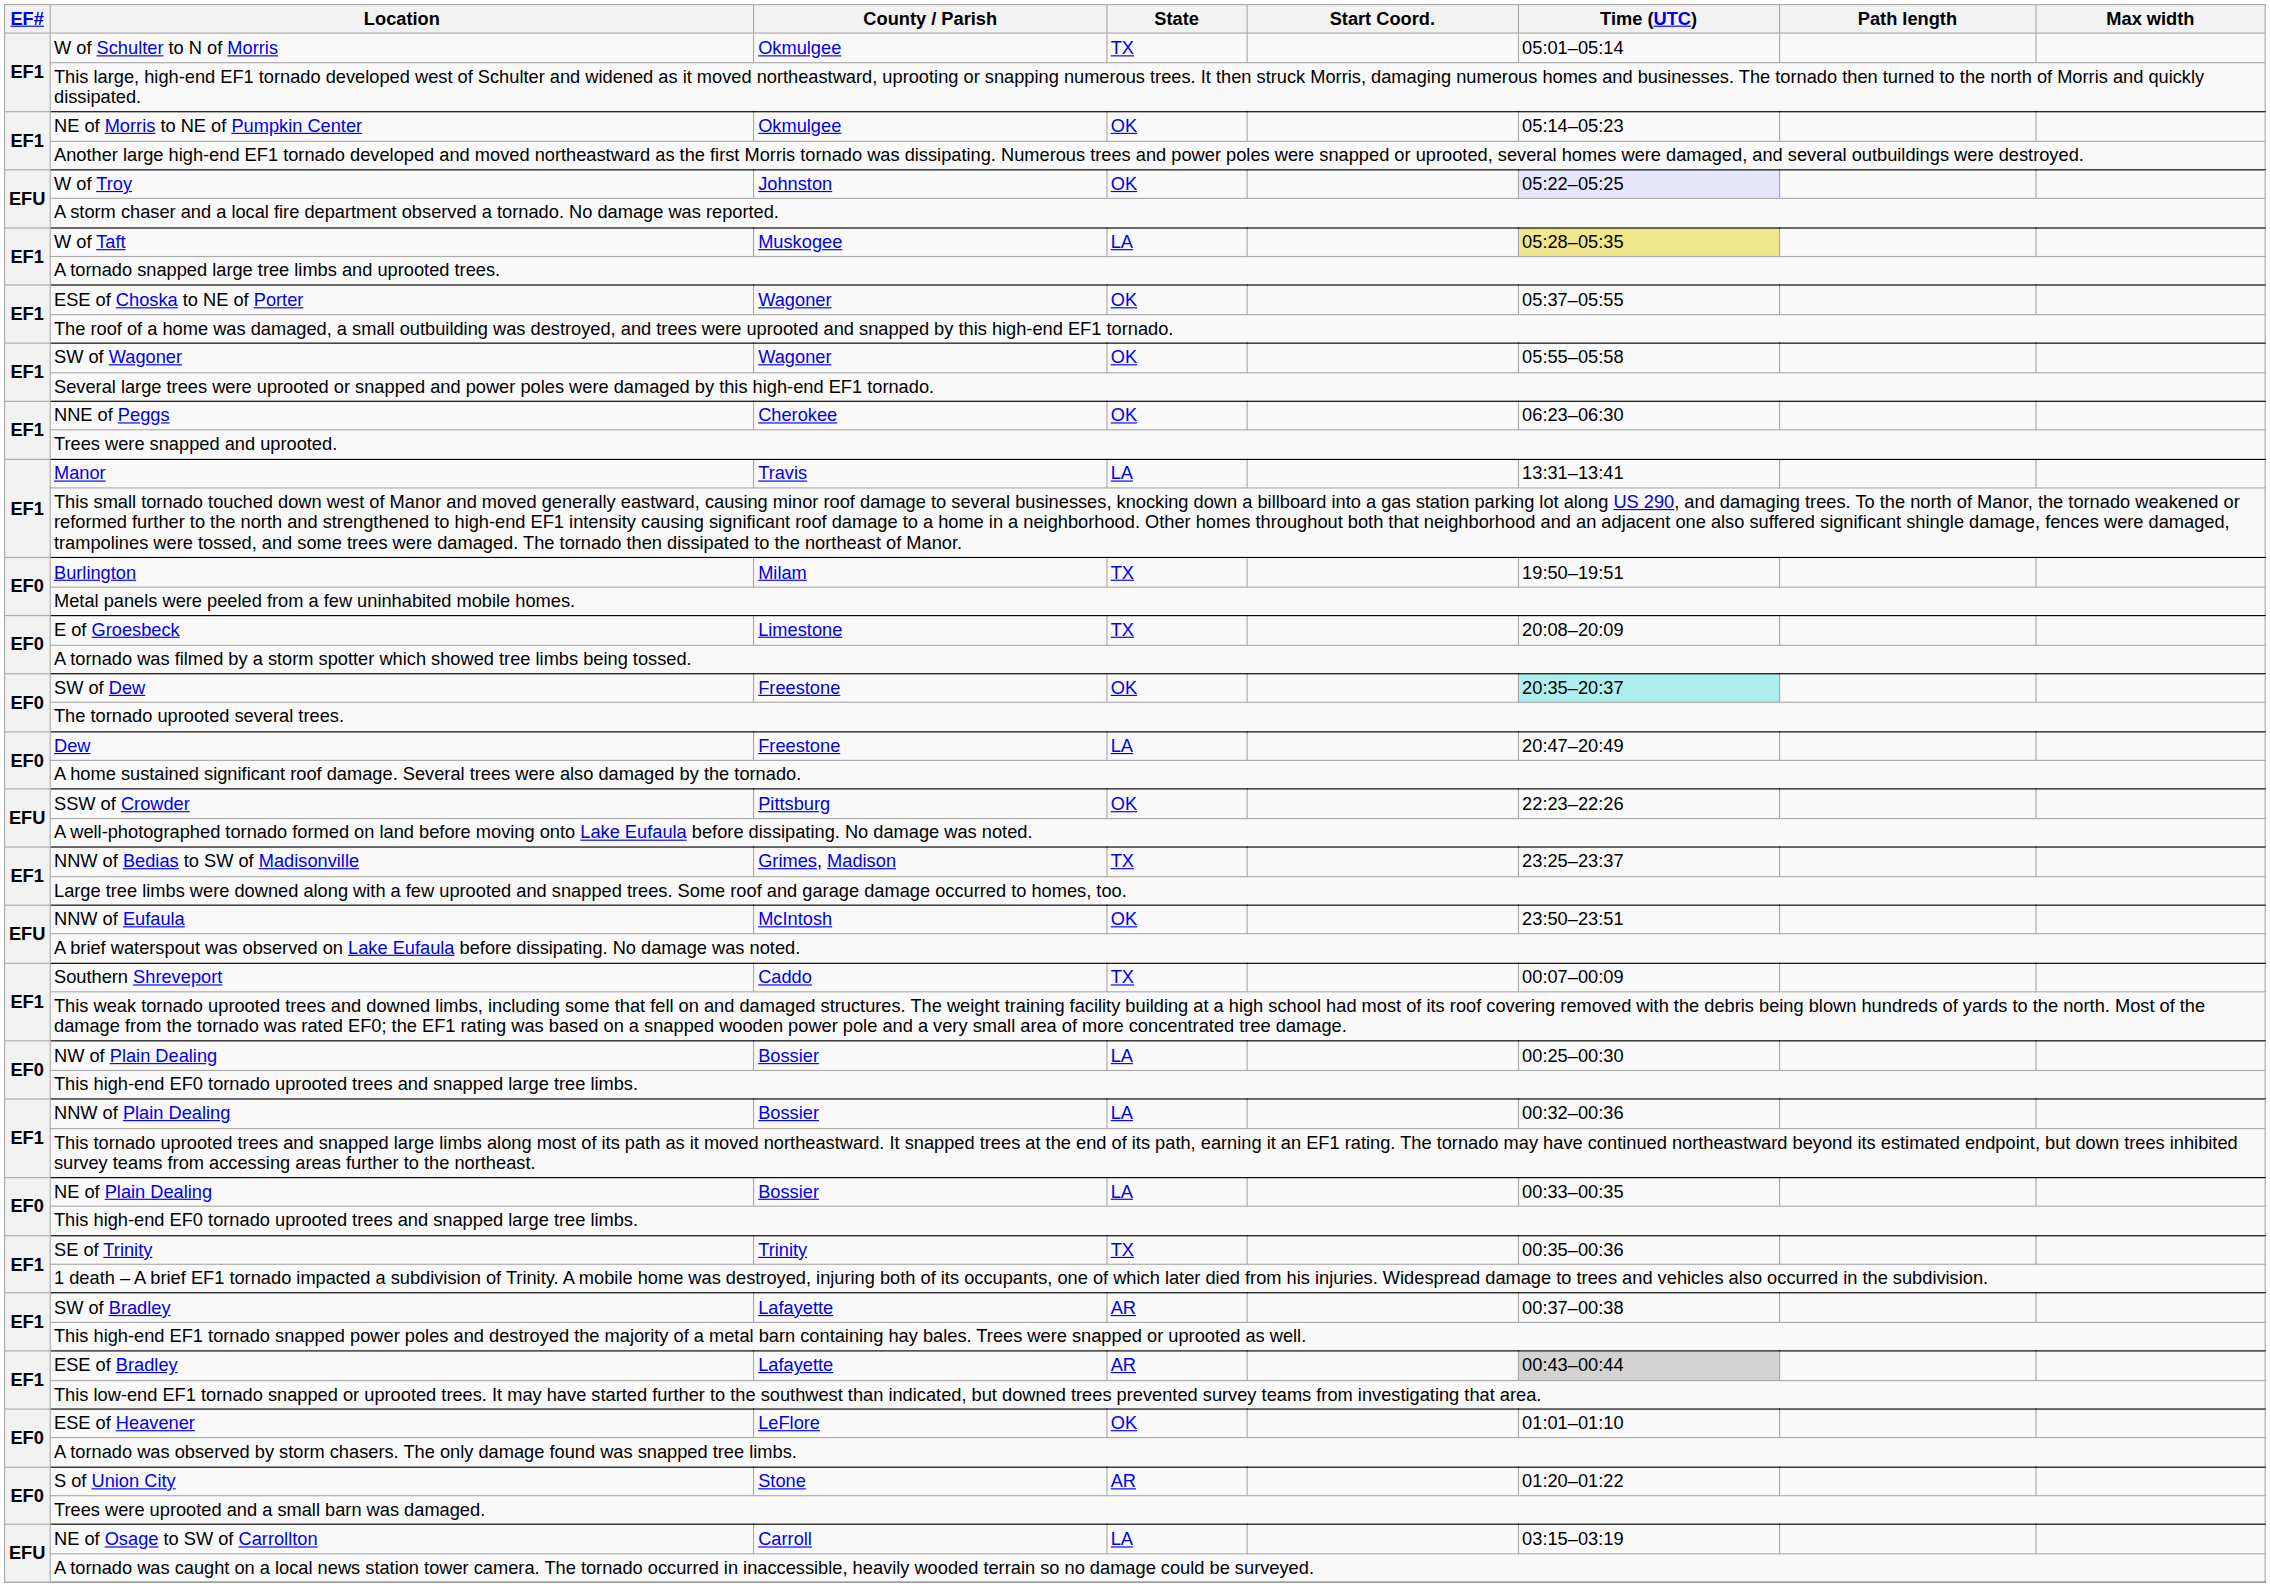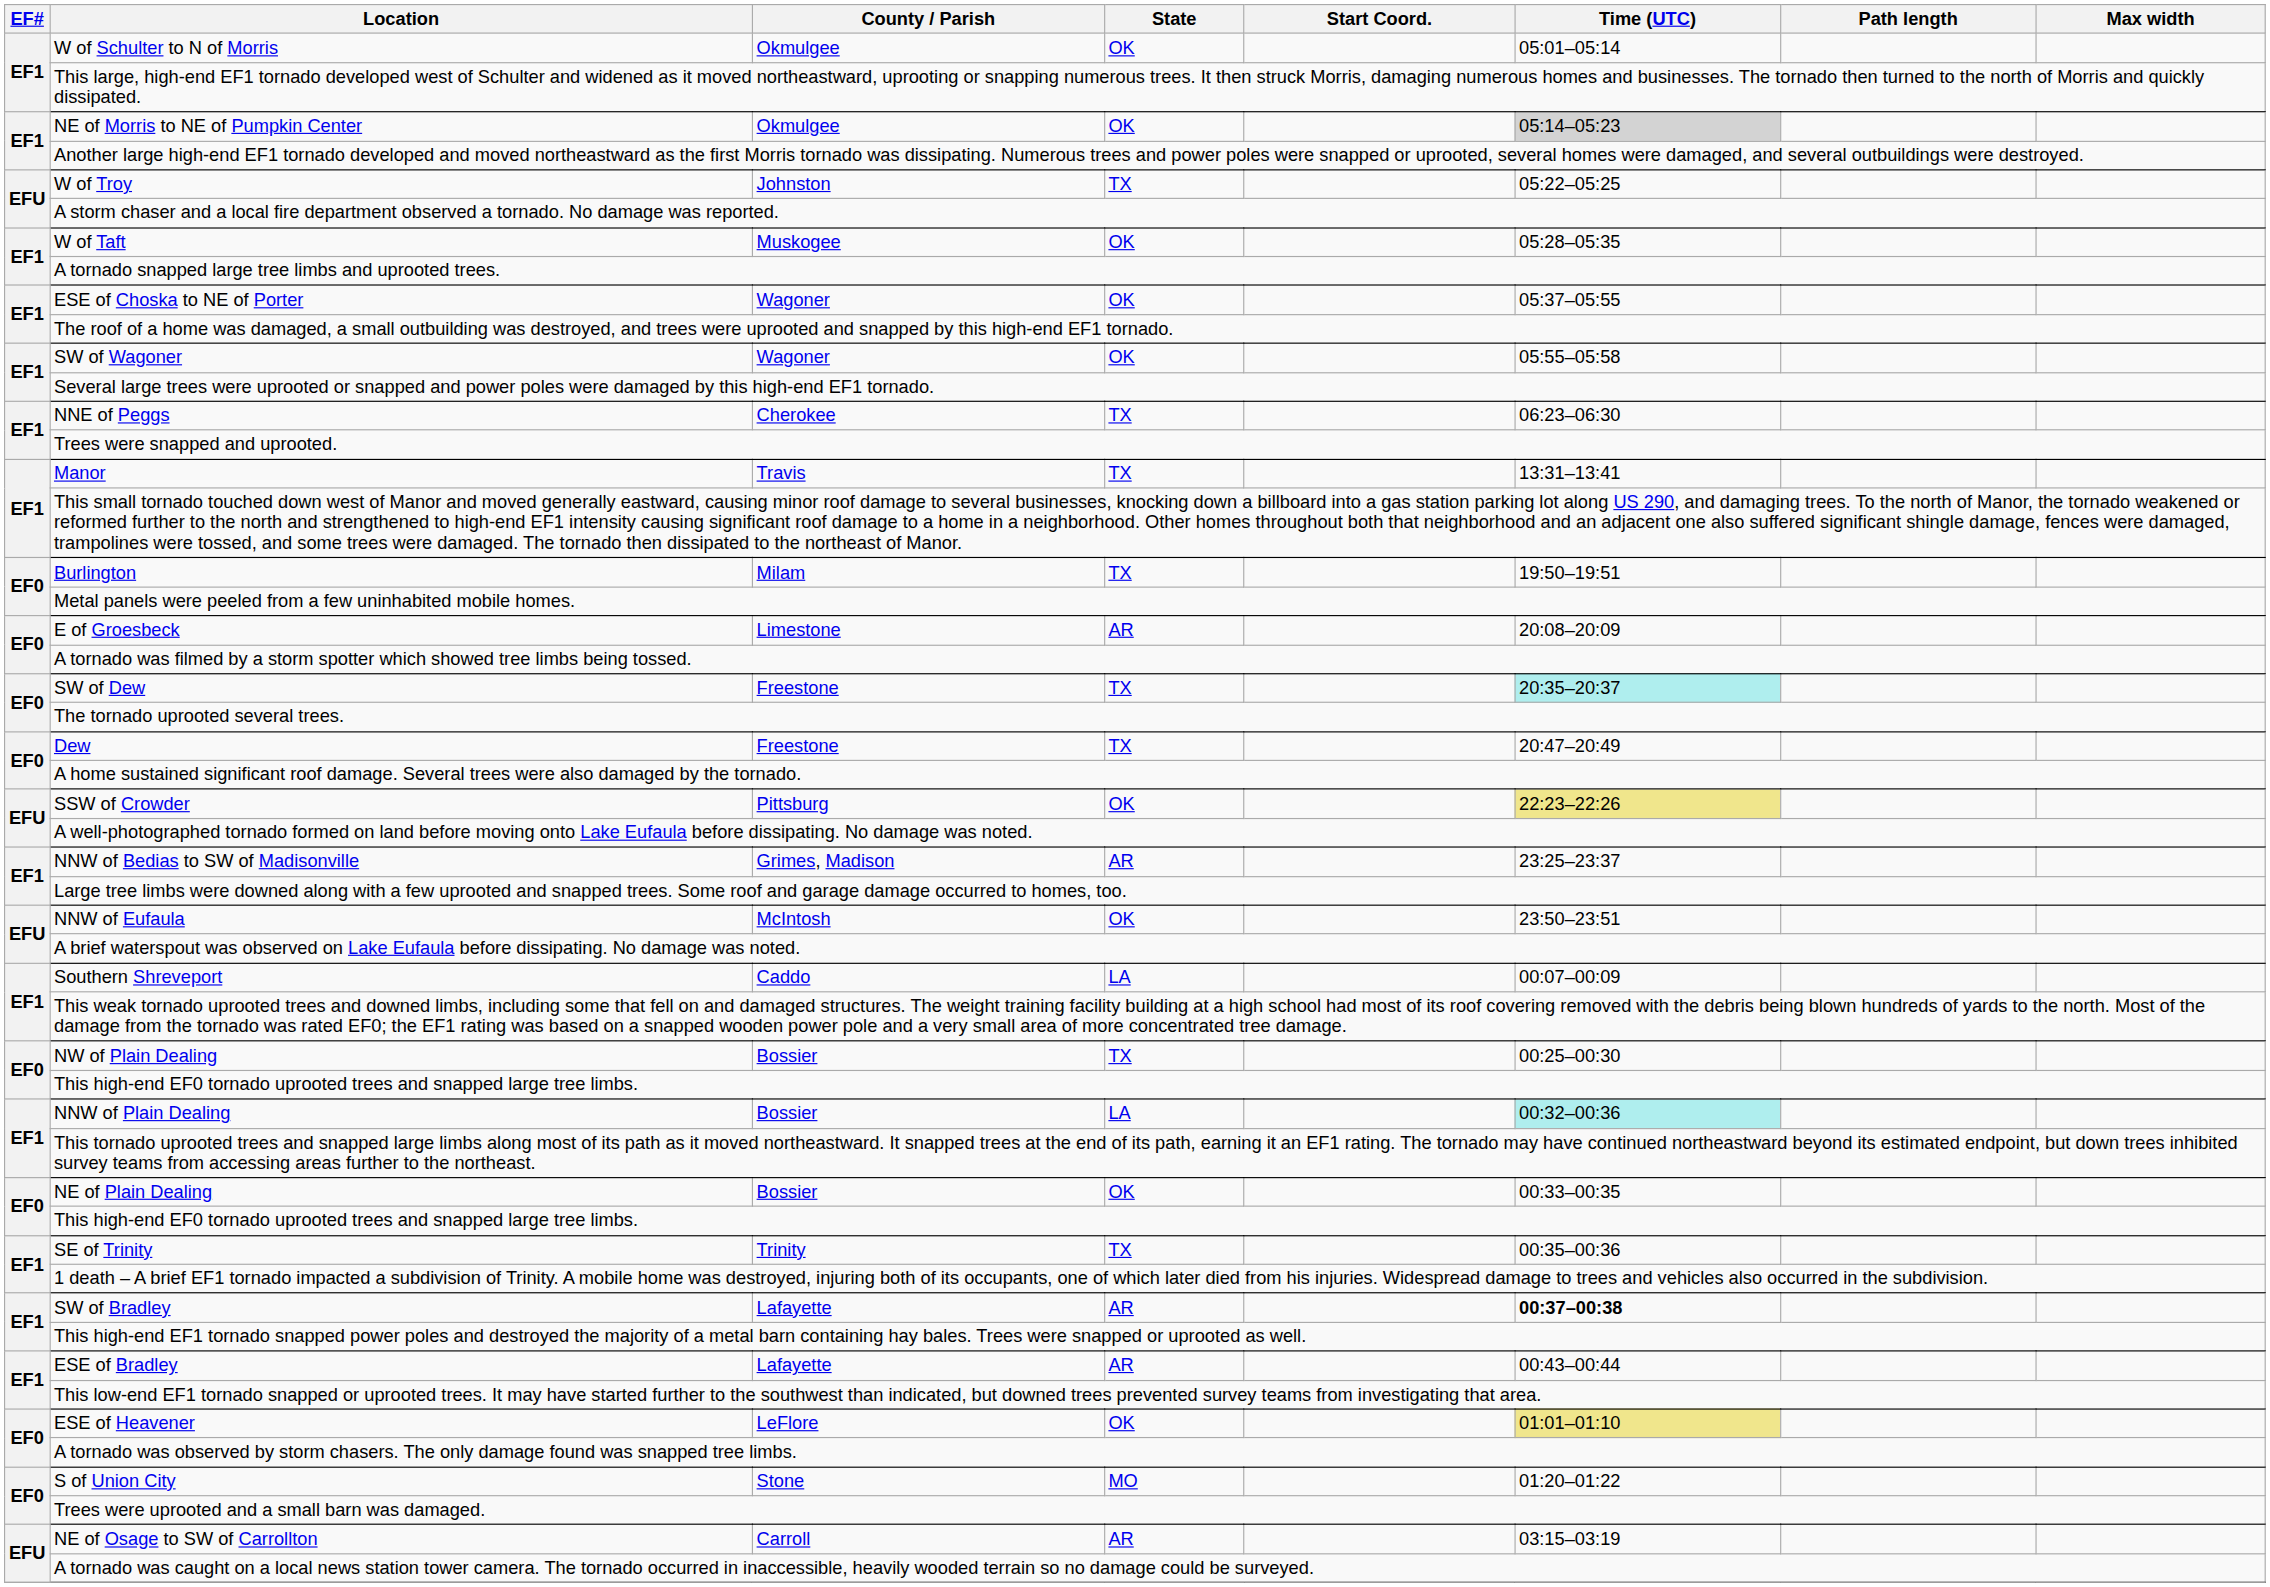(1122, 47) TX -> (1122, 47) OK
(1573, 126) no background -> (1570, 126) lightgrey background
(1124, 184) OK -> (1120, 184) TX
(1573, 184) lavender background -> (1570, 184) no background
(1122, 241) LA -> (1122, 241) OK
(1573, 241) khaki background -> (1570, 241) no background
(1124, 415) OK -> (1120, 415) TX
(1122, 473) LA -> (1120, 473) TX
(1122, 630) TX -> (1121, 630) AR
(1124, 688) OK -> (1120, 688) TX
(1122, 745) LA -> (1120, 745) TX
(1573, 803) no background -> (1570, 803) khaki background
(1122, 861) TX -> (1121, 861) AR
(1122, 977) TX -> (1120, 977) LA
(1122, 1055) LA -> (1120, 1055) TX
(1573, 1113) no background -> (1570, 1113) paleturquoise background
(1122, 1191) LA -> (1122, 1191) OK
(1573, 1307) normal -> (1571, 1307) bold
(1573, 1365) lightgrey background -> (1570, 1365) no background
(1573, 1423) no background -> (1570, 1423) khaki background
(1123, 1481) AR -> (1123, 1481) MO
(1122, 1539) LA -> (1121, 1539) AR
